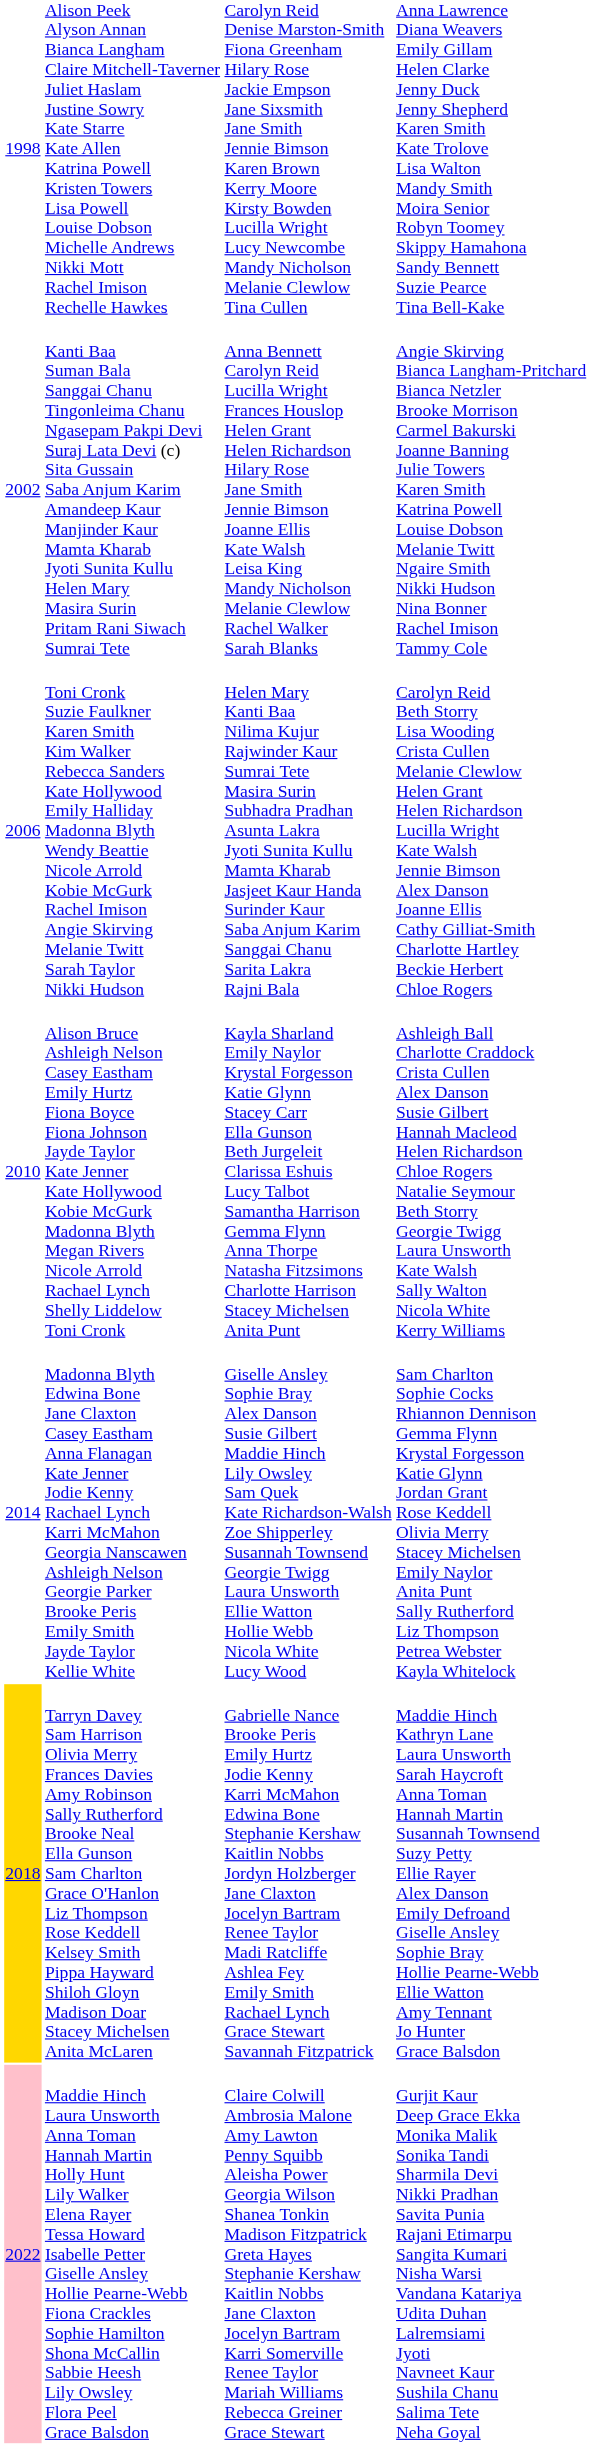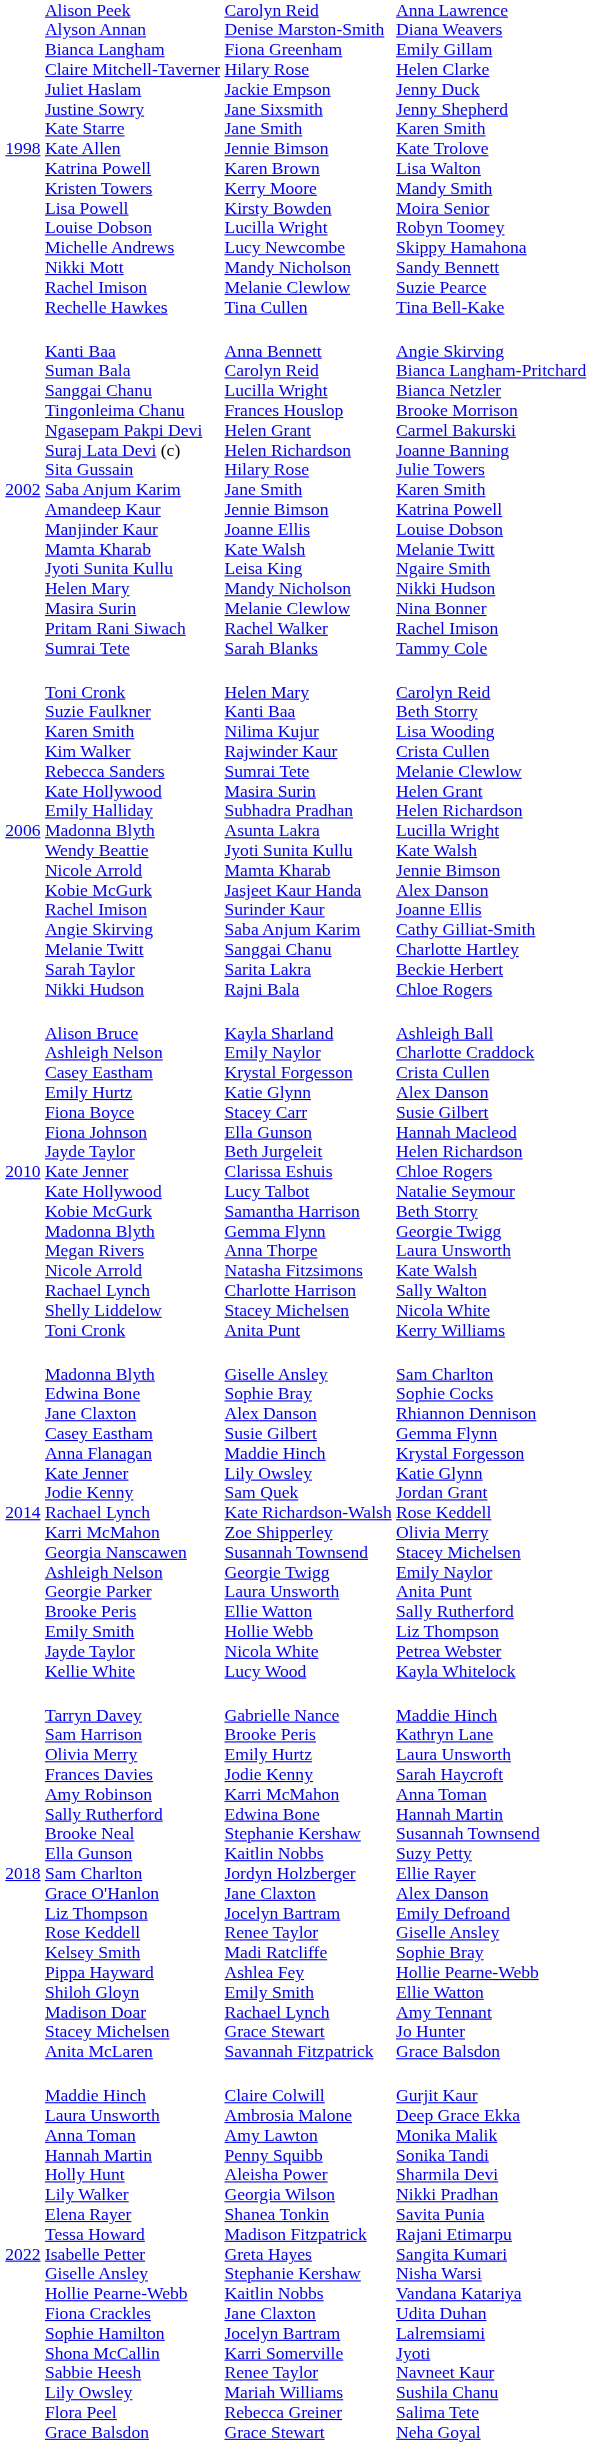(23, 1873) gold background -> (23, 1873) no background
(23, 2253) pink background -> (23, 2253) no background
